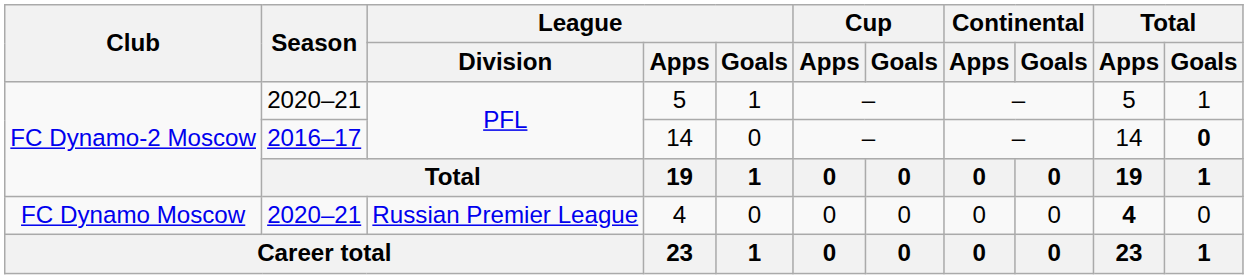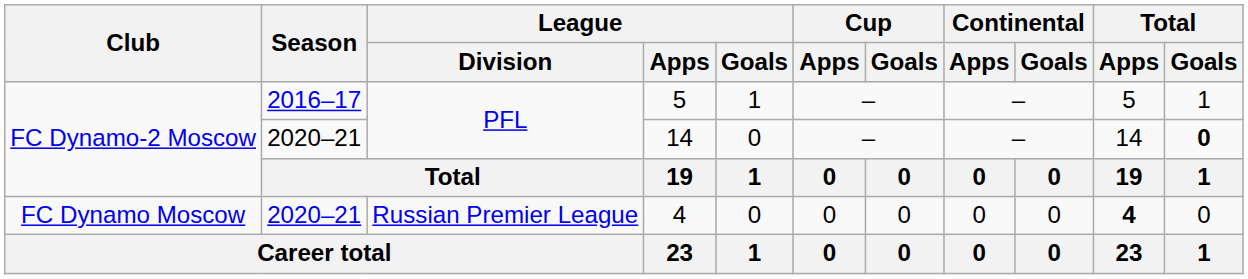(314, 100) 2020–21 -> (314, 100) 2016–17
(314, 138) 2016–17 -> (314, 138) 2020–21
